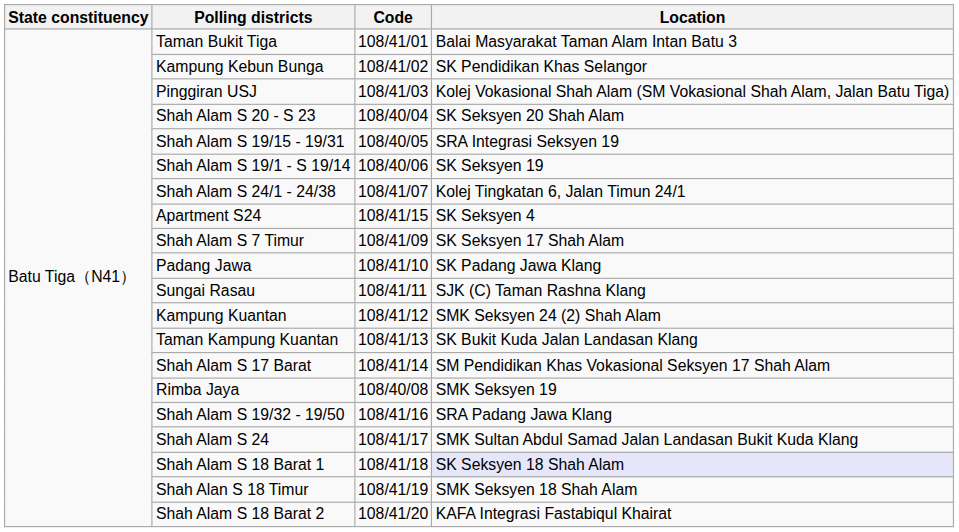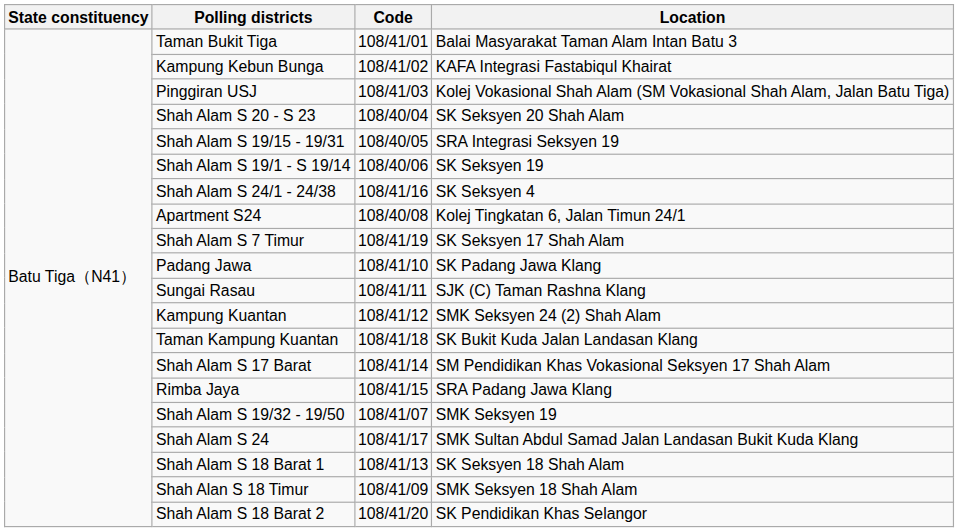(541, 66) SK Pendidikan Khas Selangor -> (554, 66) KAFA Integrasi Fastabiqul Khairat
(393, 191) 108/41/07 -> (393, 191) 108/41/16
(561, 191) Kolej Tingkatan 6, Jalan Timun 24/1 -> (485, 191) SK Seksyen 4
(393, 216) 108/41/15 -> (393, 216) 108/40/08
(485, 216) SK Seksyen 4 -> (561, 216) Kolej Tingkatan 6, Jalan Timun 24/1
(393, 240) 108/41/09 -> (393, 240) 108/41/19
(393, 340) 108/41/13 -> (393, 340) 108/41/18
(393, 390) 108/40/08 -> (393, 390) 108/41/15
(496, 390) SMK Seksyen 19 -> (524, 390) SRA Padang Jawa Klang
(393, 414) 108/41/16 -> (393, 414) 108/41/07
(524, 414) SRA Padang Jawa Klang -> (496, 414) SMK Seksyen 19
(393, 464) 108/41/18 -> (393, 464) 108/41/13
(530, 464) lavender background -> (530, 464) no background
(393, 489) 108/41/19 -> (393, 489) 108/41/09
(554, 514) KAFA Integrasi Fastabiqul Khairat -> (541, 514) SK Pendidikan Khas Selangor
